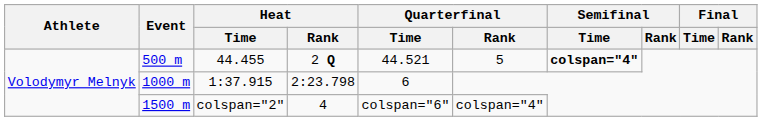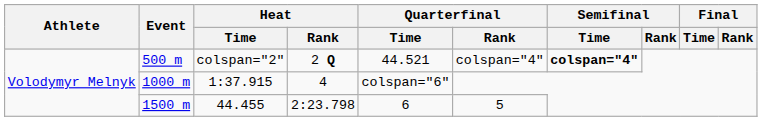(241, 60) 44.455 -> (241, 60) colspan="2"
(500, 60) 5 -> (500, 60) colspan="4"
(323, 83) 2:23.798 -> (323, 83) 4
(405, 83) 6 -> (405, 83) colspan="6"
(241, 105) colspan="2" -> (241, 105) 44.455
(323, 105) 4 -> (323, 105) 2:23.798
(405, 105) colspan="6" -> (405, 105) 6
(500, 105) colspan="4" -> (500, 105) 5
